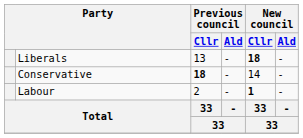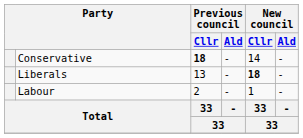rows swapped: (42, 58) <-> (55, 75)
(251, 92) bold -> (251, 92) normal
